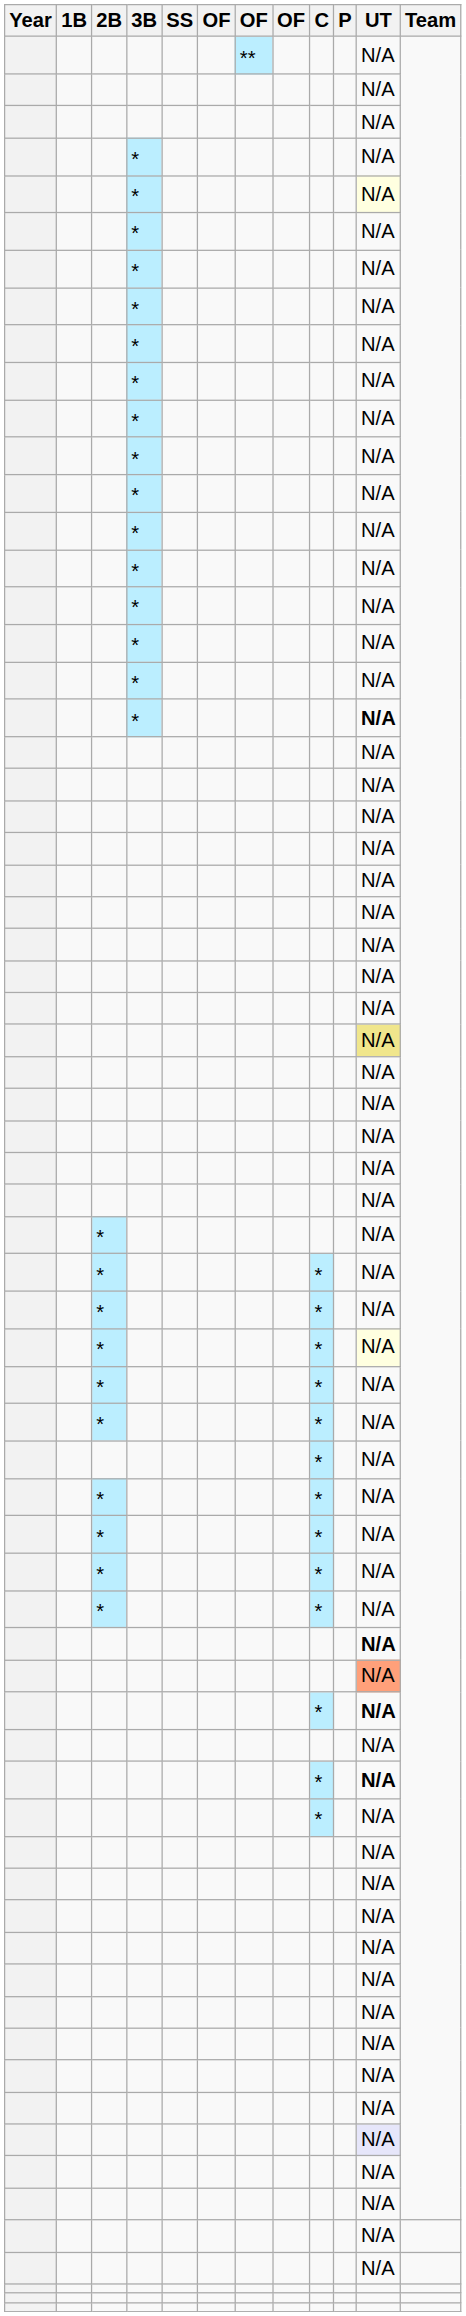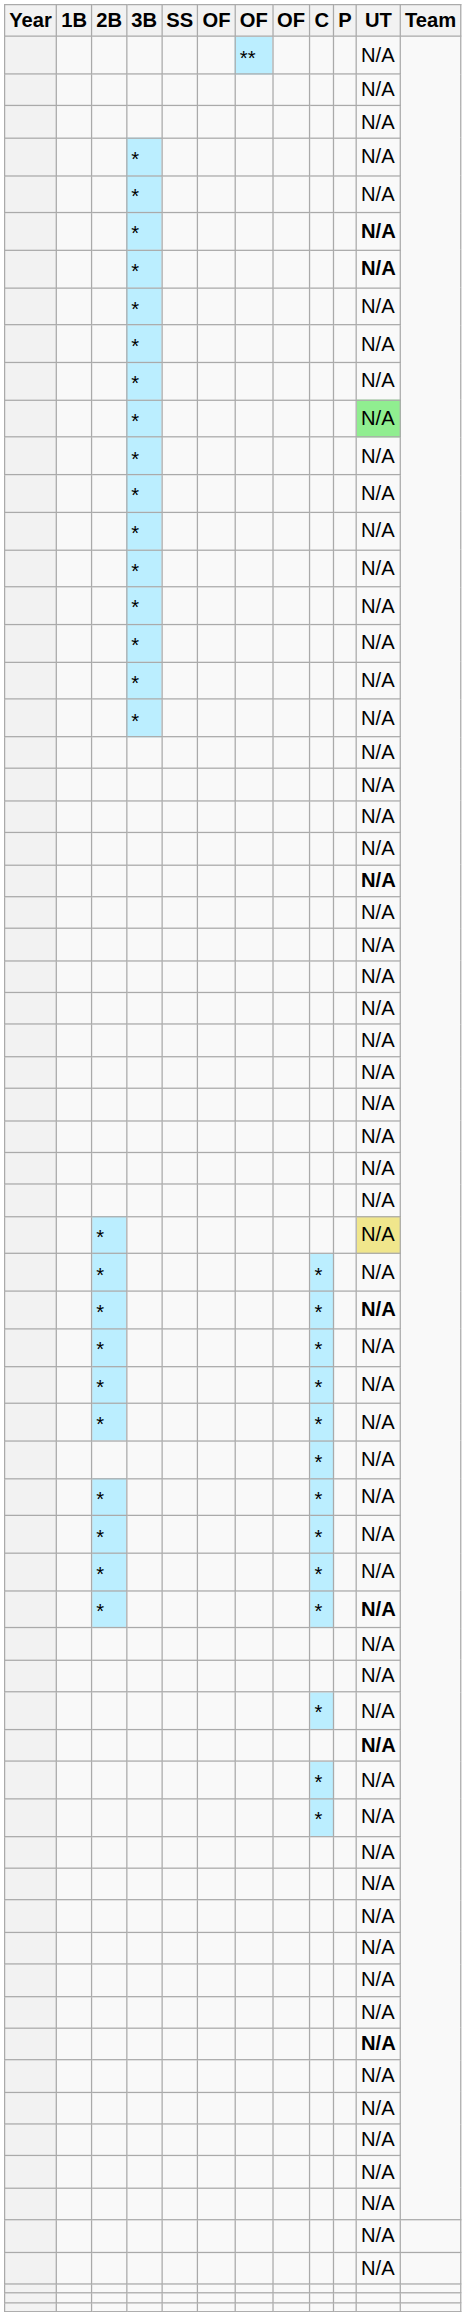(378, 193) lightyellow background -> (378, 193) no background
(378, 231) normal -> (378, 231) bold
(378, 268) normal -> (378, 268) bold
(378, 418) no background -> (378, 418) lightgreen background
(378, 717) bold -> (378, 717) normal
(378, 880) normal -> (378, 880) bold
(378, 1040) khaki background -> (378, 1040) no background
(378, 1234) no background -> (378, 1234) khaki background
(378, 1309) normal -> (378, 1309) bold
(378, 1347) lightyellow background -> (378, 1347) no background
(378, 1609) normal -> (378, 1609) bold
(378, 1643) bold -> (378, 1643) normal
(378, 1675) lightsalmon background -> (378, 1675) no background
(378, 1710) bold -> (378, 1710) normal
(378, 1745) normal -> (378, 1745) bold
(378, 1779) bold -> (378, 1779) normal
(378, 2043) normal -> (378, 2043) bold
(378, 2139) lavender background -> (378, 2139) no background
